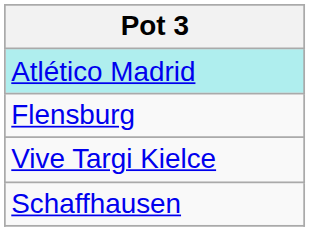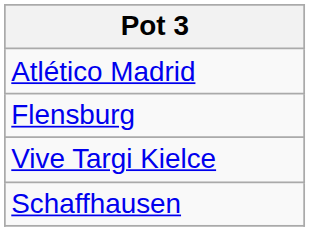(103, 70) paleturquoise background -> (103, 70) no background
